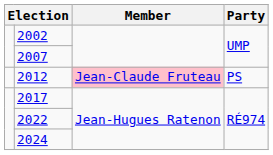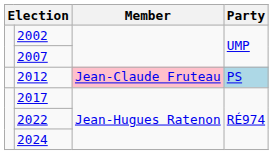(234, 77) no background -> (234, 77) lightblue background
